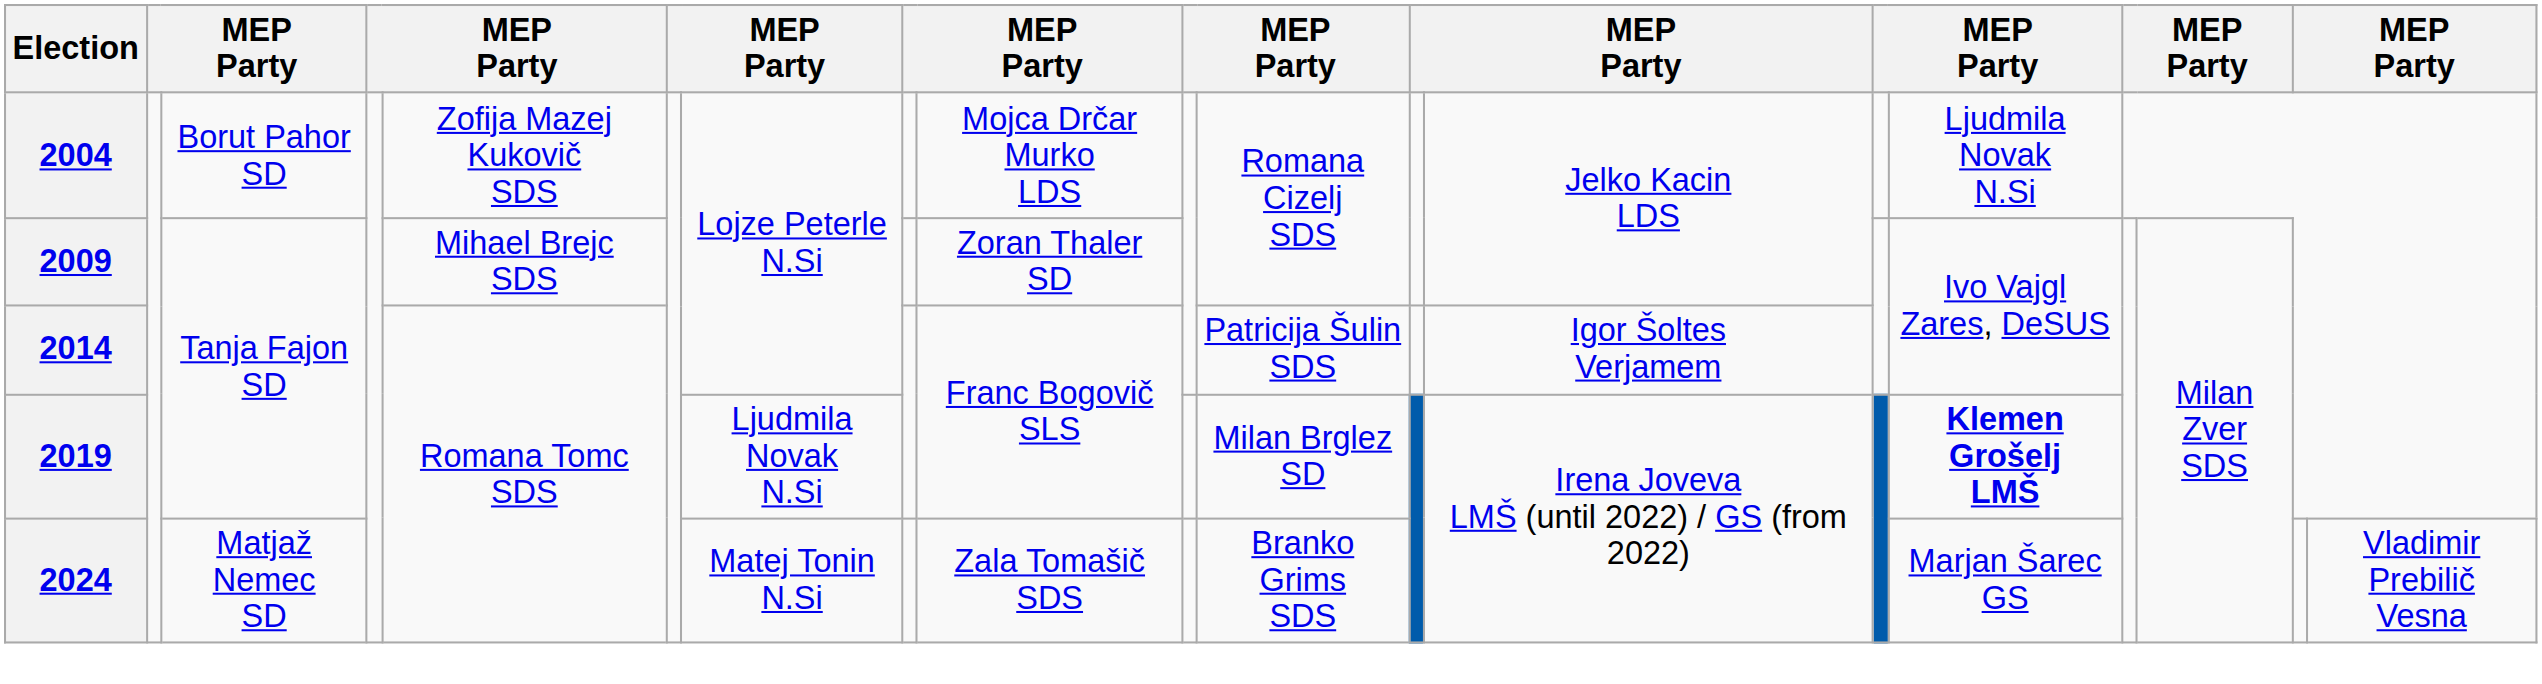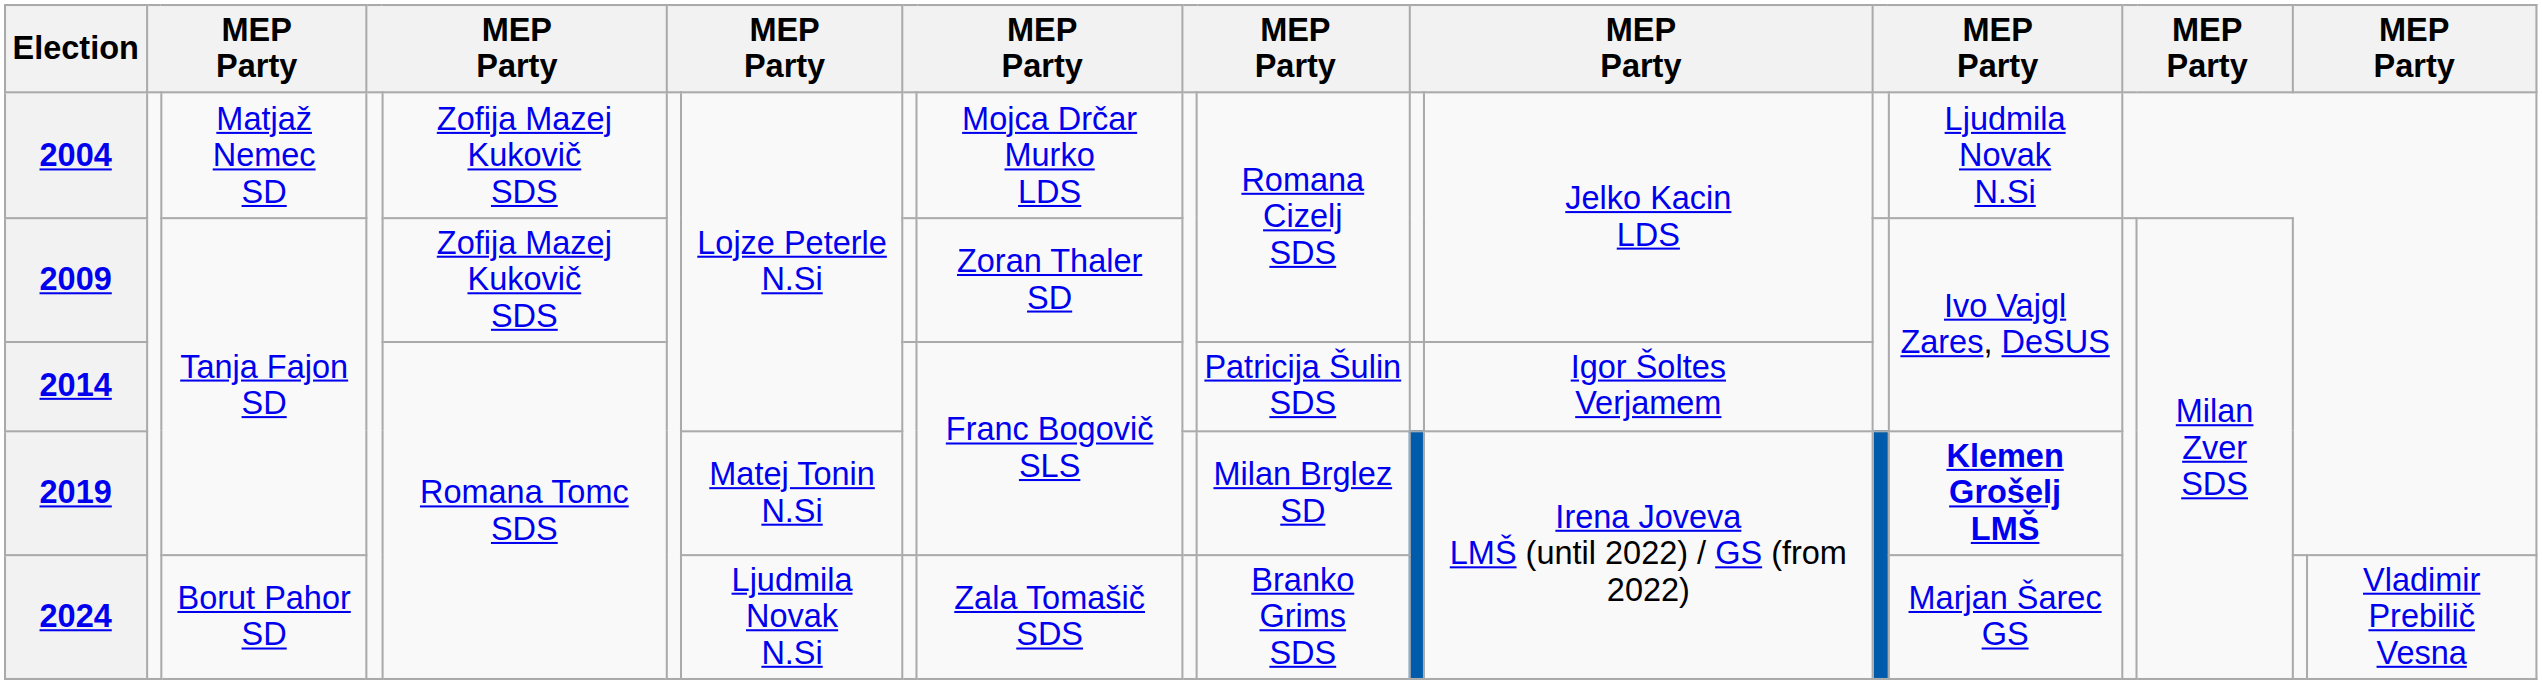(264, 154) Borut Pahor SD -> (264, 154) Matjaž Nemec SD
(524, 261) Mihael Brejc SDS -> (524, 279) Zofija Mazej Kukovič SDS
(792, 455) Ljudmila Novak N.Si -> (792, 492) Matej Tonin N.Si
(264, 580) Matjaž Nemec SD -> (264, 616) Borut Pahor SD
(792, 580) Matej Tonin N.Si -> (792, 616) Ljudmila Novak N.Si
